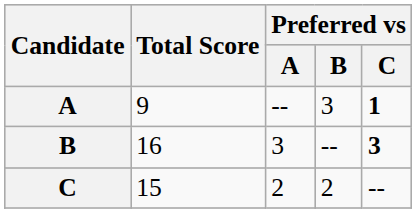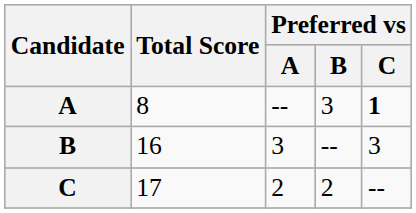(143, 106) 9 -> (143, 106) 8
(374, 146) bold -> (374, 146) normal
(149, 187) 15 -> (149, 187) 17
